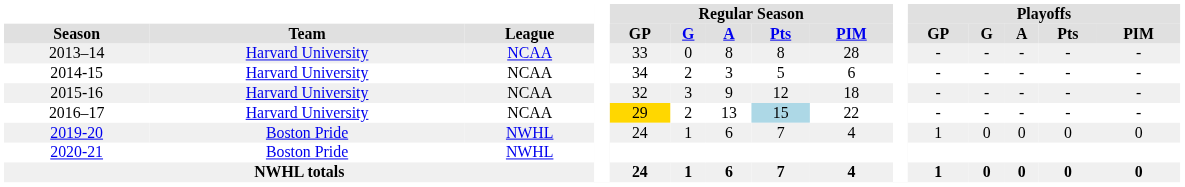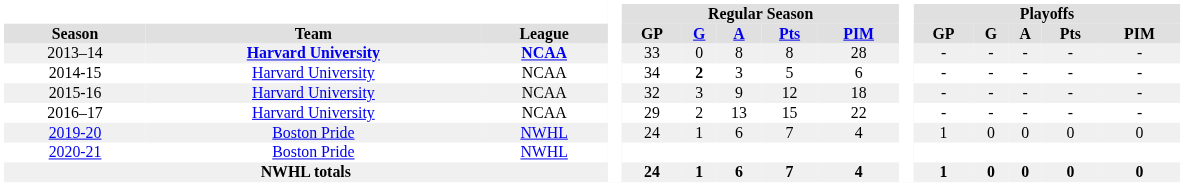(307, 53) normal -> (313, 53) bold
(530, 53) normal -> (544, 53) bold
(688, 73) normal -> (699, 73) bold
(640, 112) gold background -> (652, 112) no background
(781, 112) lightblue background -> (790, 112) no background
